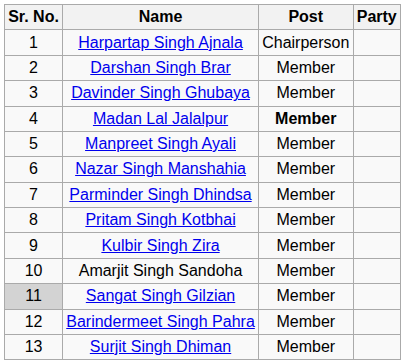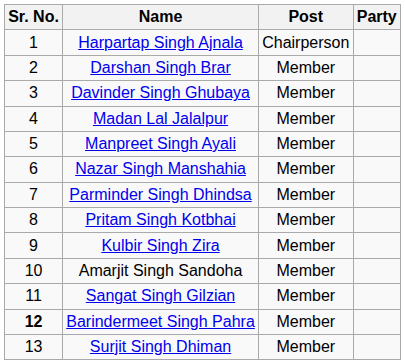(306, 118) bold -> (306, 118) normal
(34, 296) lightgrey background -> (34, 296) no background
(34, 321) normal -> (34, 321) bold
